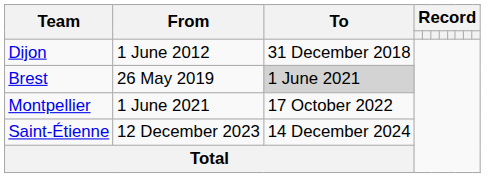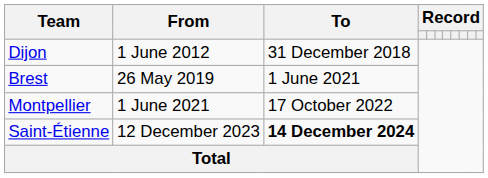(314, 78) lightgrey background -> (314, 78) no background
(339, 132) normal -> (341, 132) bold
